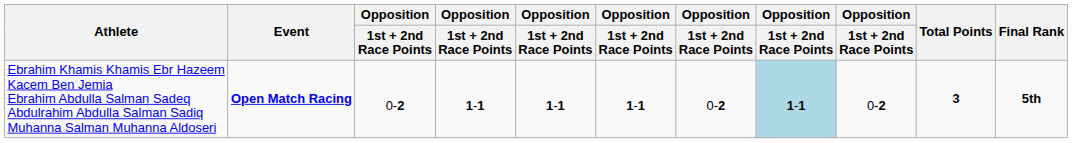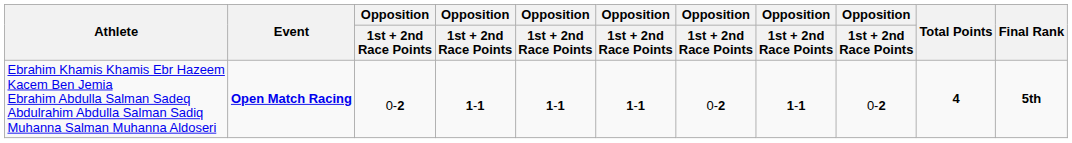(796, 106) lightblue background -> (796, 106) no background
(956, 99) 3 -> (956, 99) 4
